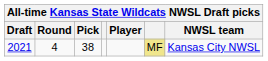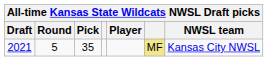(54, 47) 4 -> (54, 47) 5
(88, 47) 38 -> (88, 47) 35
